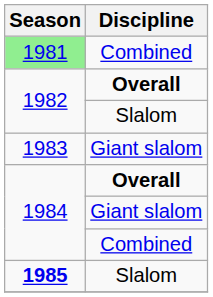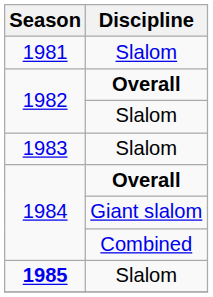(45, 52) lightgreen background -> (45, 52) no background
(146, 52) Combined -> (146, 52) Slalom
(146, 148) Giant slalom -> (146, 148) Slalom
